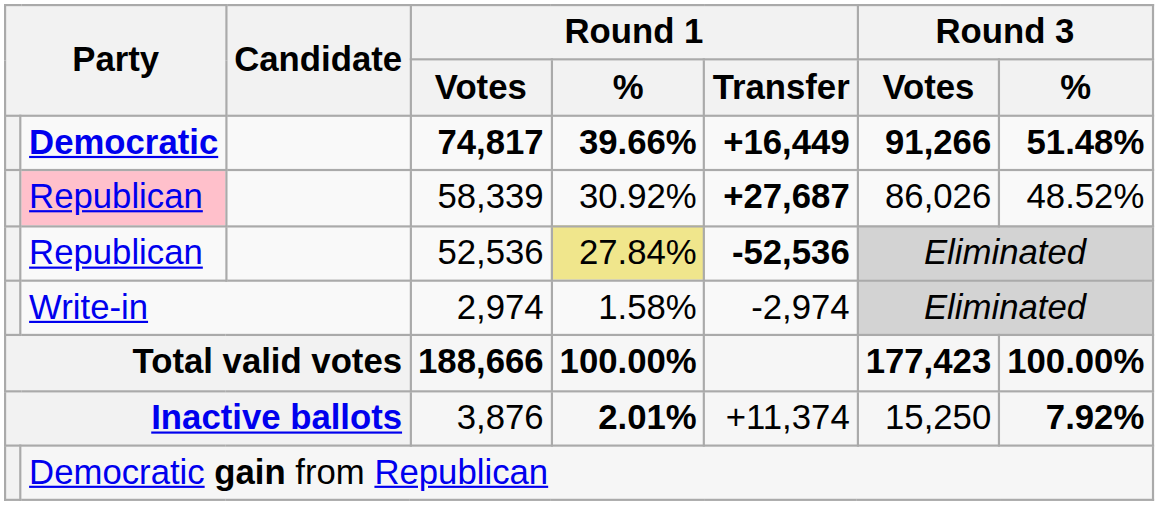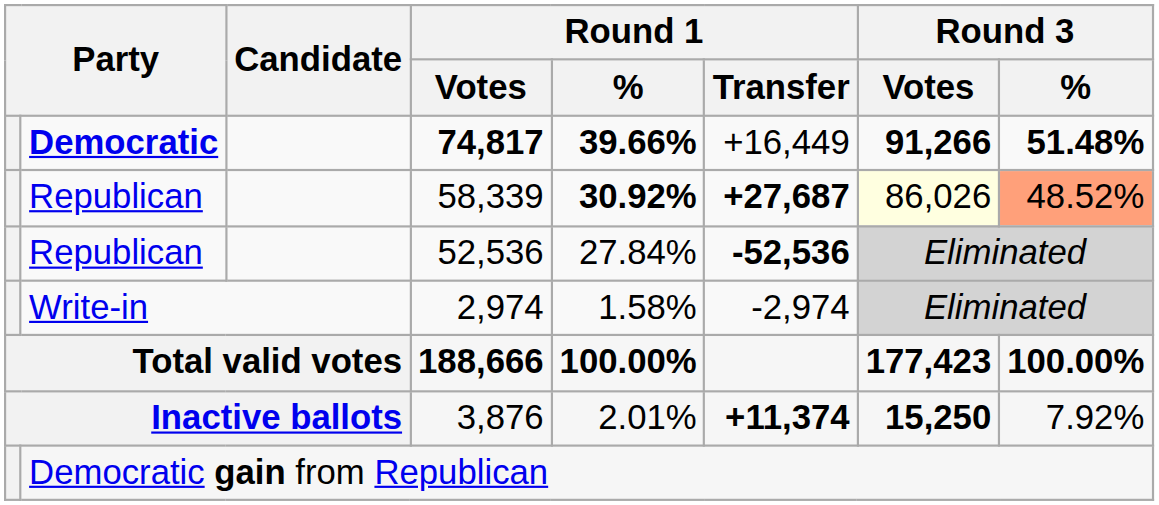(786, 142) bold -> (786, 142) normal
(116, 197) pink background -> (116, 197) no background
(638, 197) normal -> (638, 197) bold
(938, 197) no background -> (938, 197) lightyellow background
(1085, 197) no background -> (1085, 197) lightsalmon background
(638, 252) khaki background -> (638, 252) no background
(647, 417) bold -> (647, 417) normal
(788, 417) normal -> (787, 417) bold
(938, 417) normal -> (938, 417) bold
(1095, 417) bold -> (1095, 417) normal
